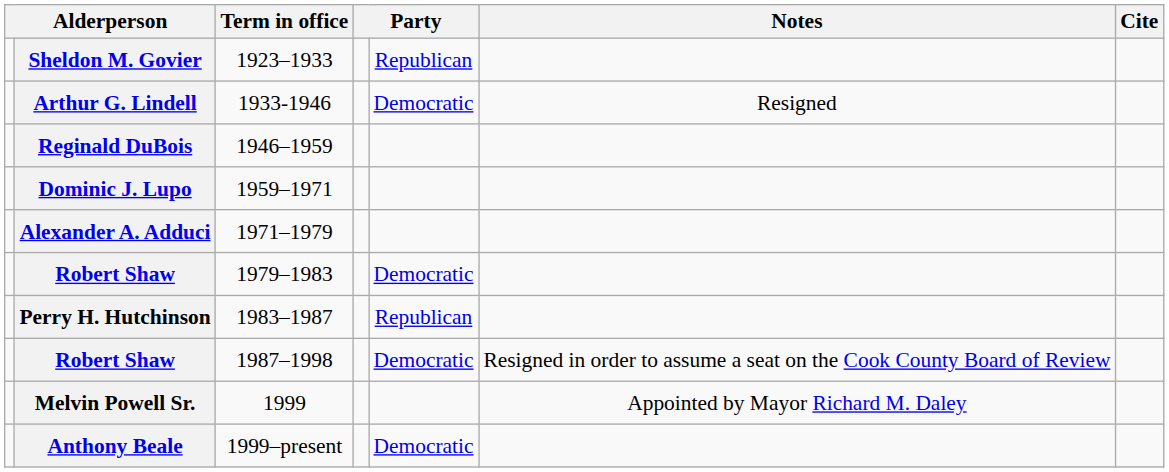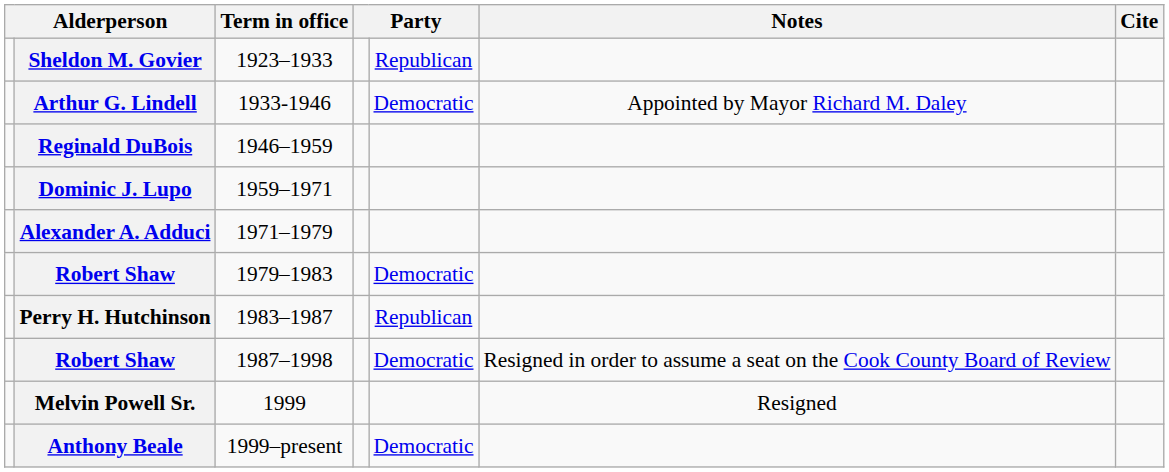(797, 102) Resigned -> (797, 102) Appointed by Mayor Richard M. Daley
(797, 402) Appointed by Mayor Richard M. Daley -> (797, 402) Resigned
